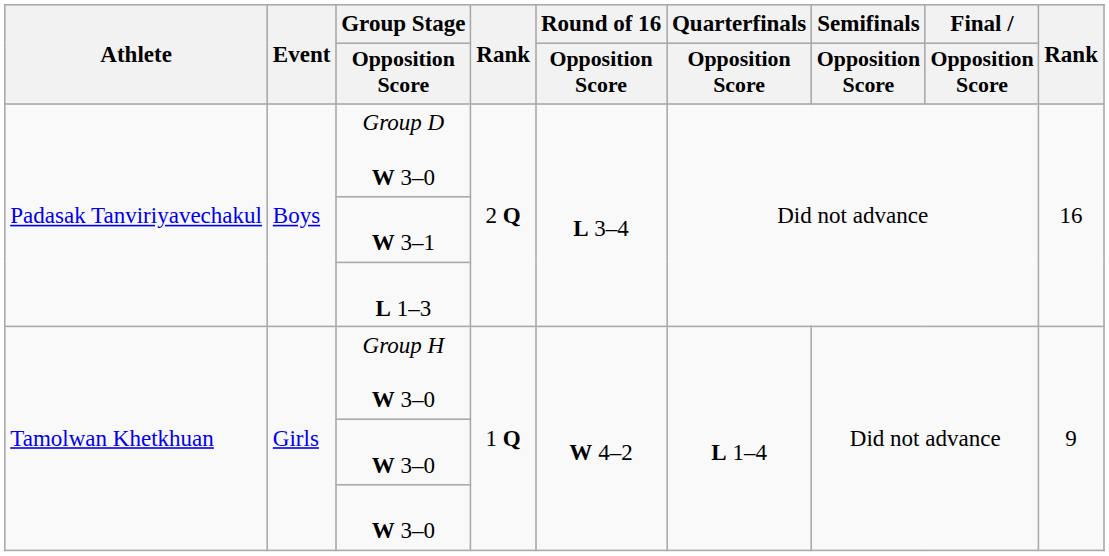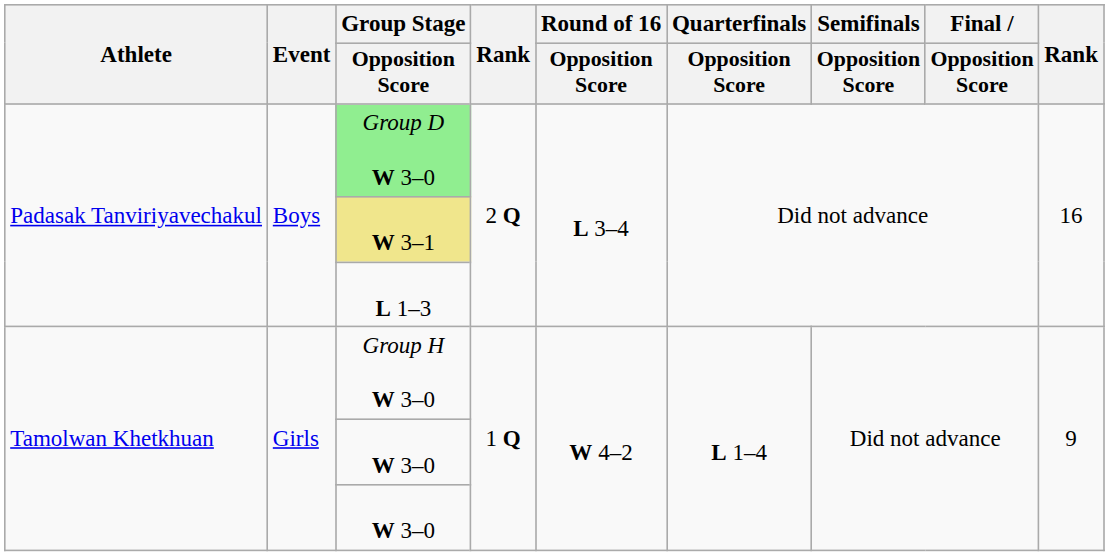(403, 150) no background -> (403, 150) lightgreen background
(403, 243) no background -> (403, 243) khaki background
